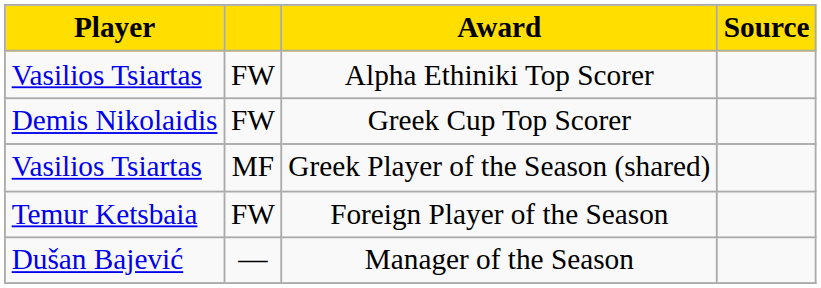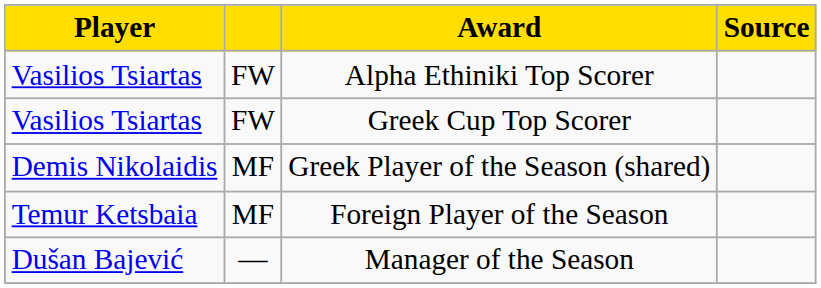(115, 120) Demis Nikolaidis -> (107, 120) Vasilios Tsiartas
(107, 167) Vasilios Tsiartas -> (115, 167) Demis Nikolaidis
(253, 213) FW -> (253, 213) MF
